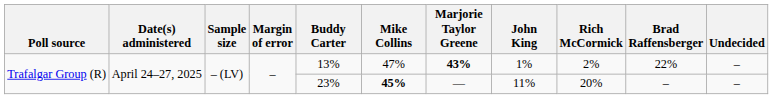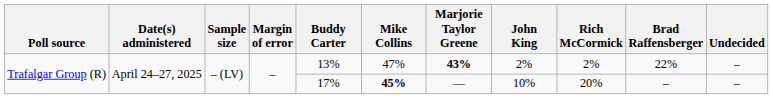(524, 64) 1% -> (524, 64) 2%
(328, 84) 23% -> (328, 84) 17%
(524, 84) 11% -> (524, 84) 10%
